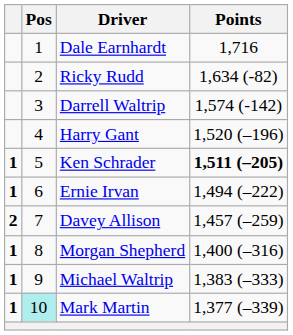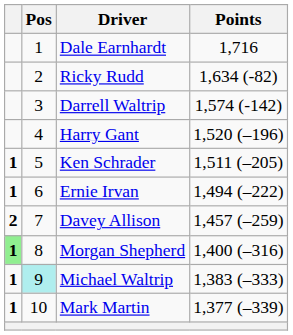(238, 163) bold -> (238, 163) normal
(13, 249) no background -> (13, 249) lightgreen background
(39, 278) no background -> (39, 278) paleturquoise background
(39, 307) paleturquoise background -> (39, 307) no background
